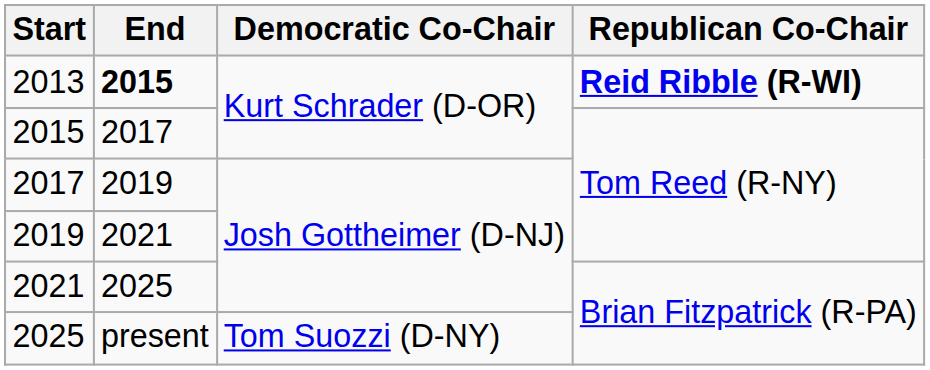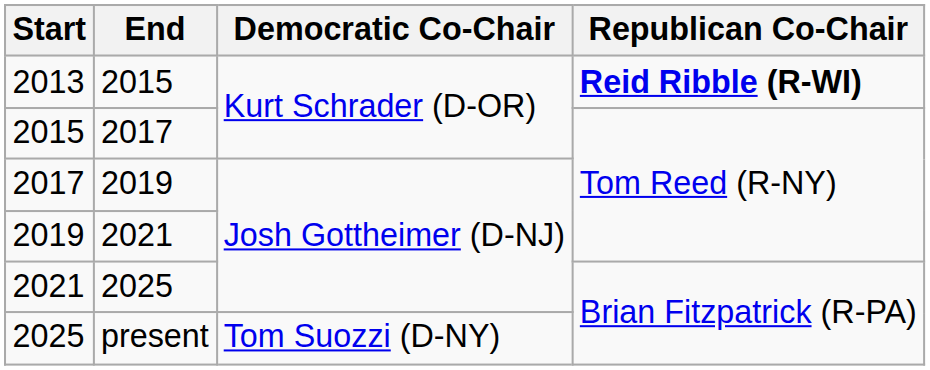(137, 81) bold -> (137, 81) normal
